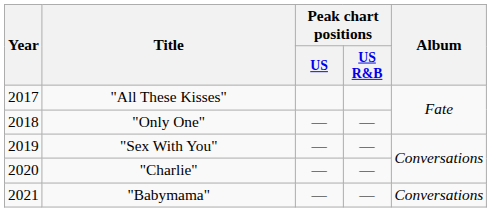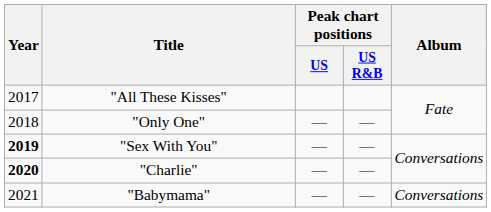(23, 146) normal -> (23, 146) bold
(23, 170) normal -> (23, 170) bold
